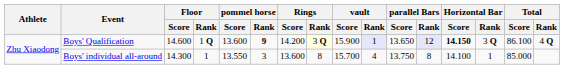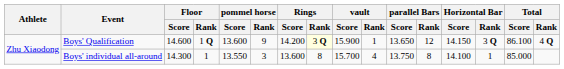(264, 42) bold -> (264, 42) normal
(374, 42) lavender background -> (374, 42) no background
(429, 42) lavender background -> (429, 42) no background
(458, 42) bold -> (458, 42) normal
